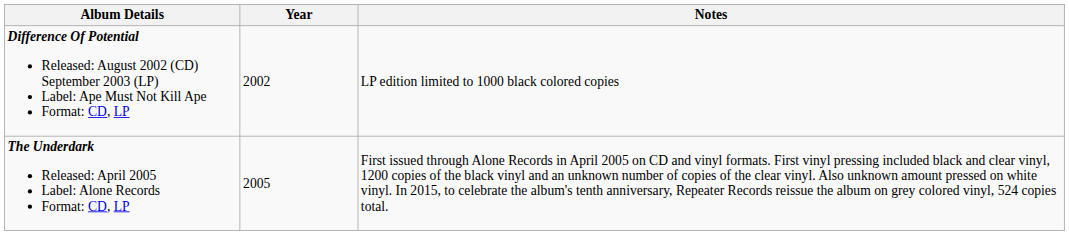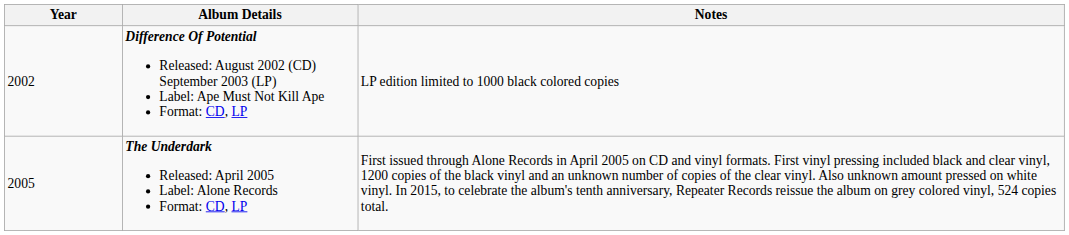columns swapped: (299, 15) <-> (122, 15)
